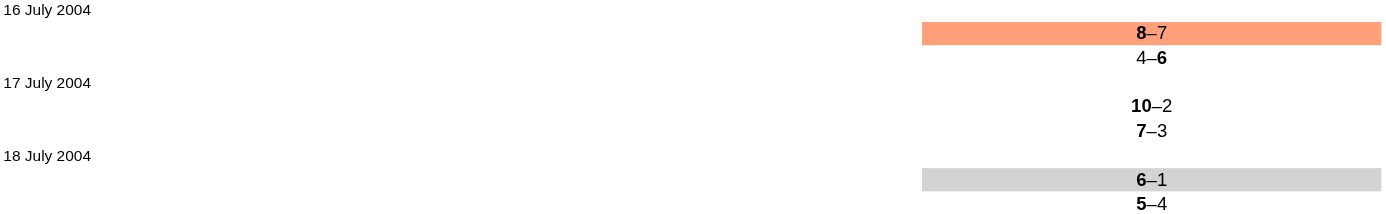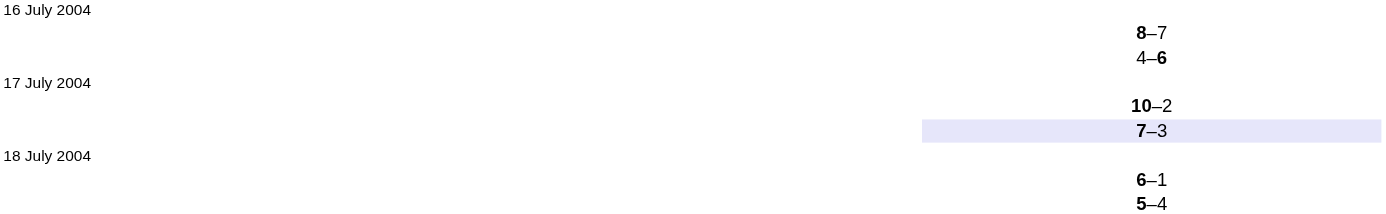(1152, 33) lightsalmon background -> (1152, 33) no background
(1152, 130) no background -> (1152, 130) lavender background
(1152, 179) lightgrey background -> (1152, 179) no background
